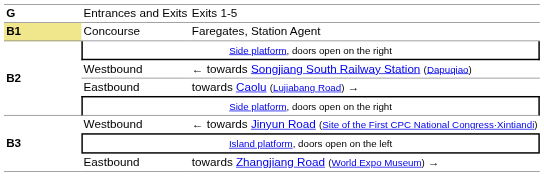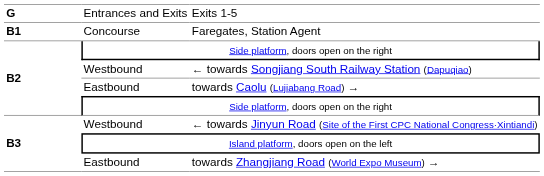(14, 31) khaki background -> (14, 31) no background
